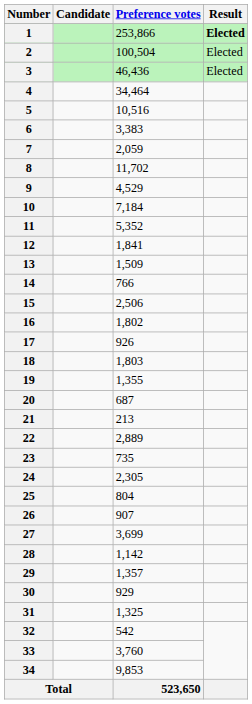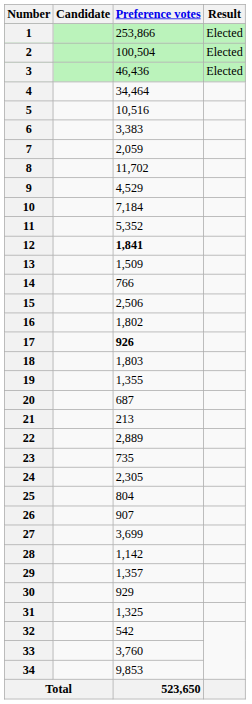(226, 33) bold -> (224, 33) normal
(129, 245) normal -> (129, 245) bold
(125, 341) normal -> (125, 341) bold
